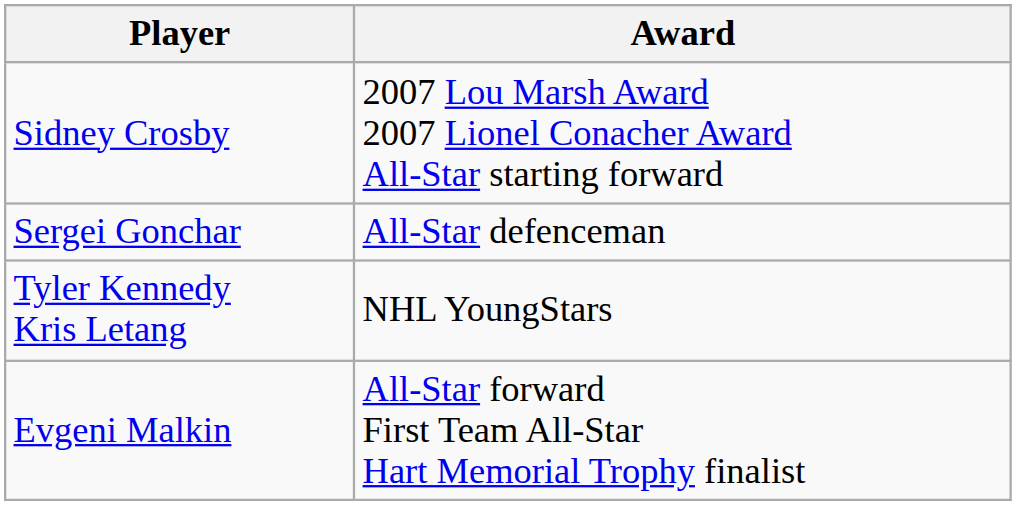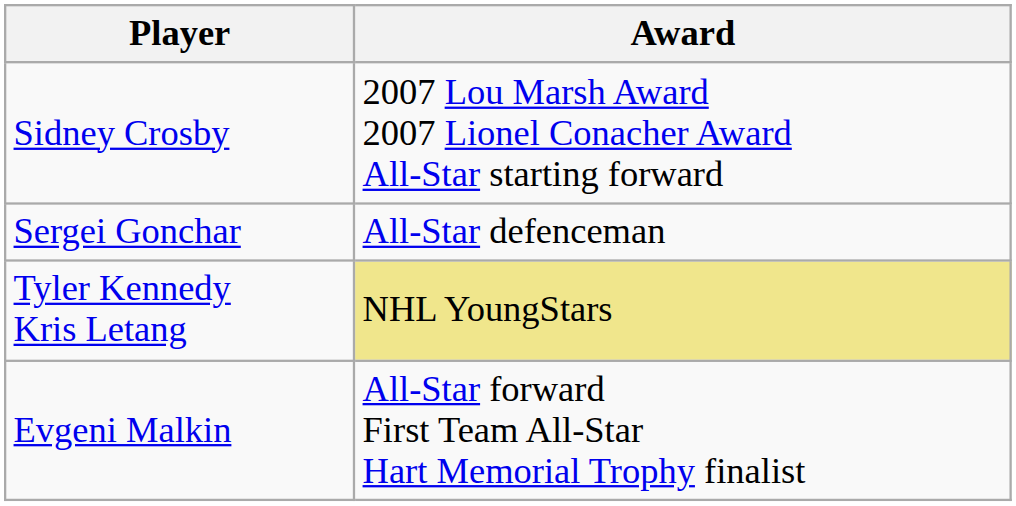(488, 309) no background -> (488, 309) khaki background
